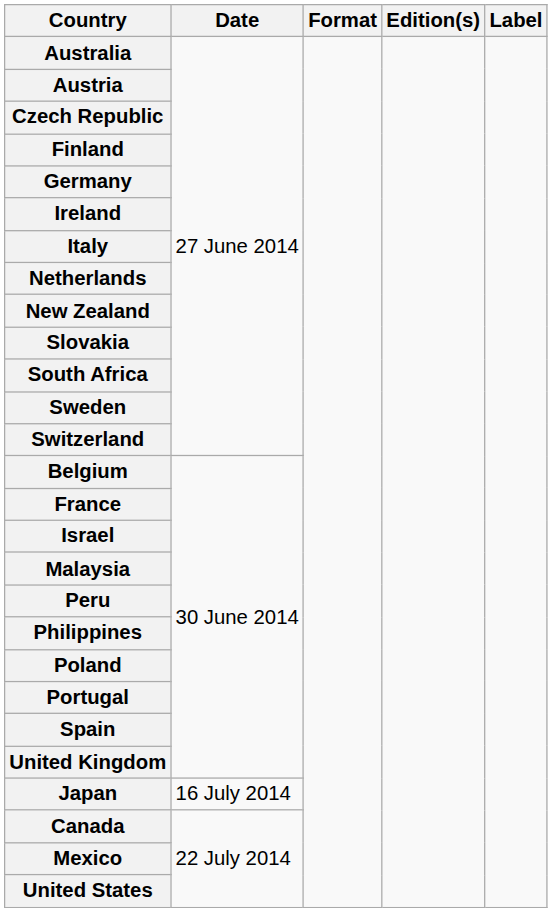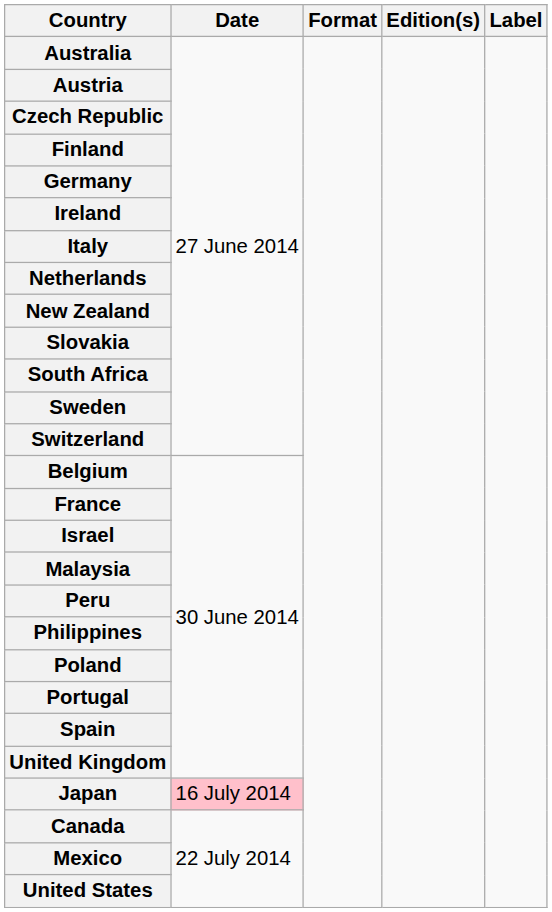(233, 794) no background -> (233, 794) pink background
